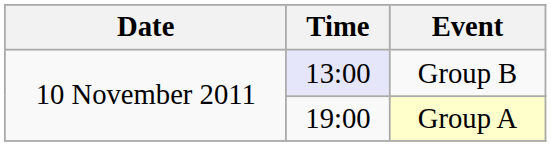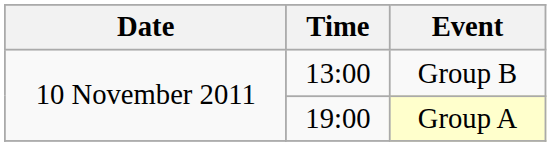(338, 72) lavender background -> (338, 72) no background
